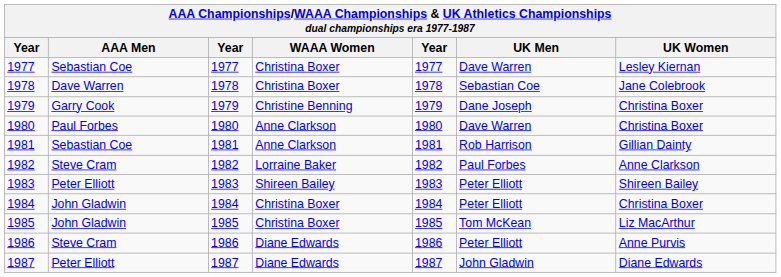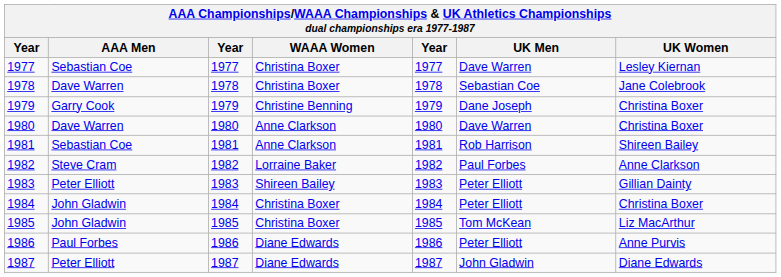(85, 125) Paul Forbes -> (87, 125) Dave Warren
(655, 145) Gillian Dainty -> (659, 145) Shireen Bailey
(659, 184) Shireen Bailey -> (655, 184) Gillian Dainty
(84, 243) Steve Cram -> (85, 243) Paul Forbes
